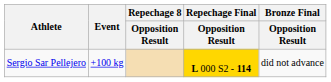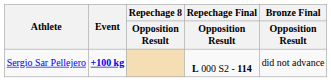(107, 63) normal -> (107, 63) bold
(221, 69) gold background -> (222, 69) no background
